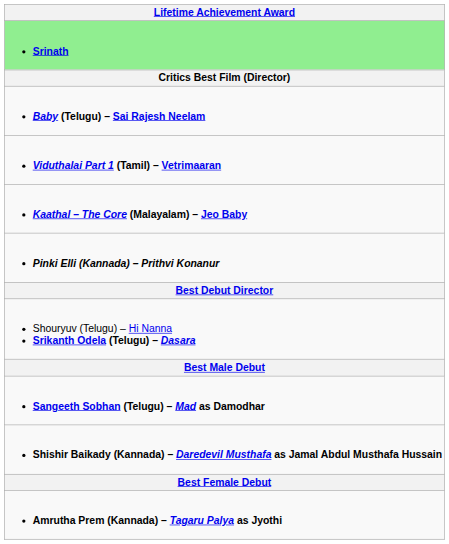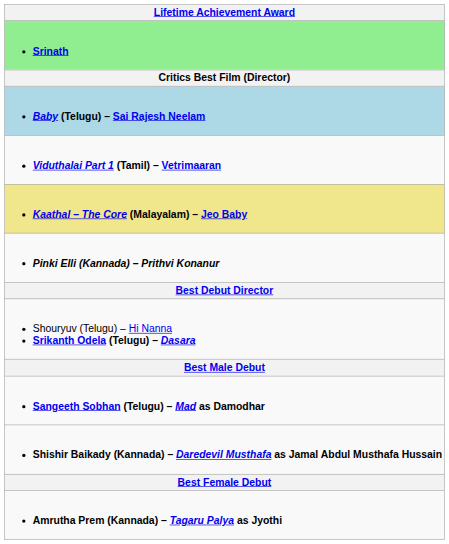(224, 117) no background -> (224, 117) lightblue background
(224, 215) no background -> (224, 215) khaki background
